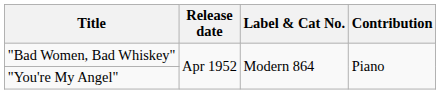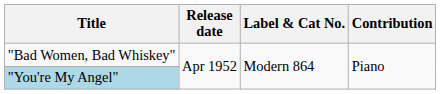(63, 77) no background -> (63, 77) lightblue background
